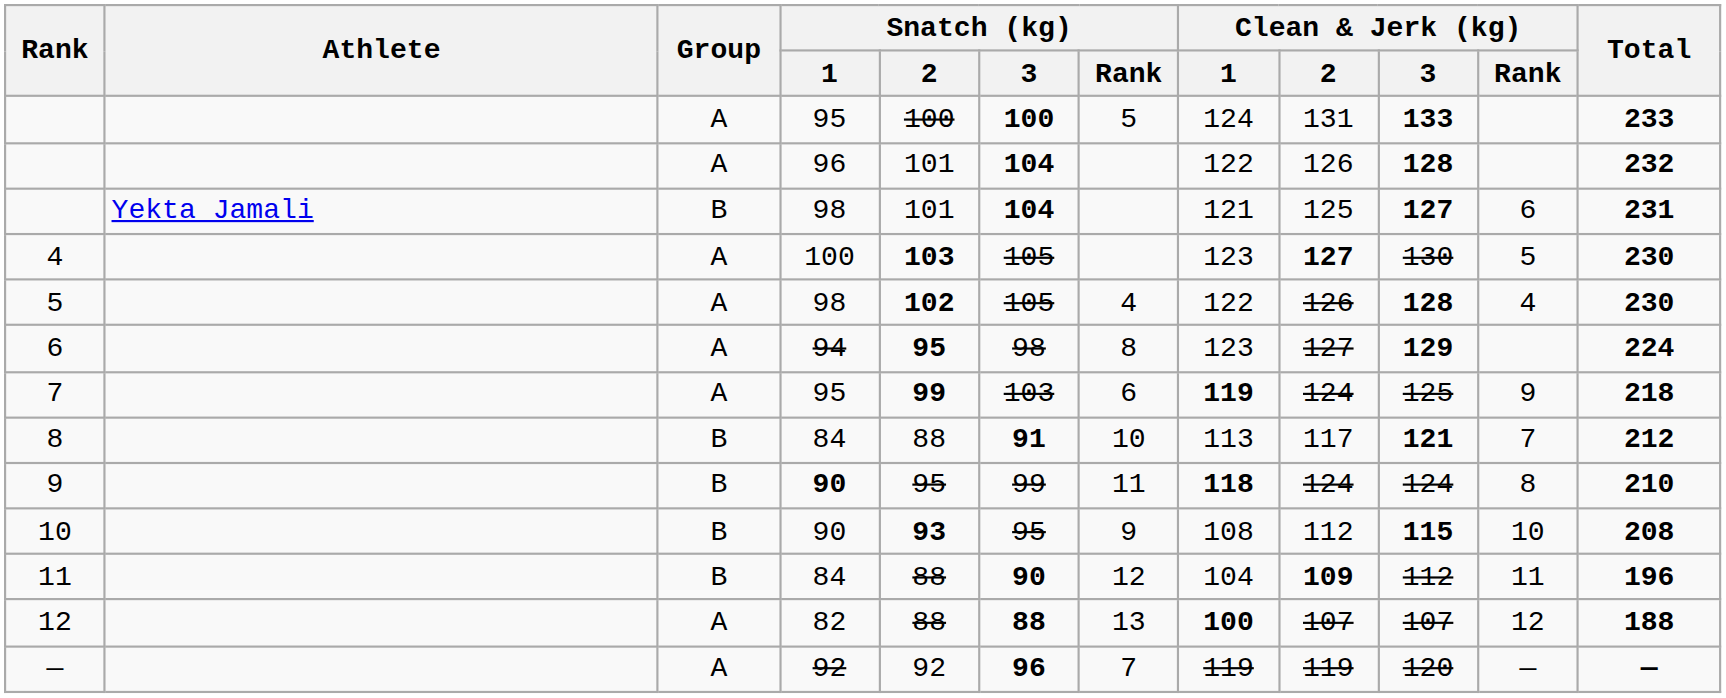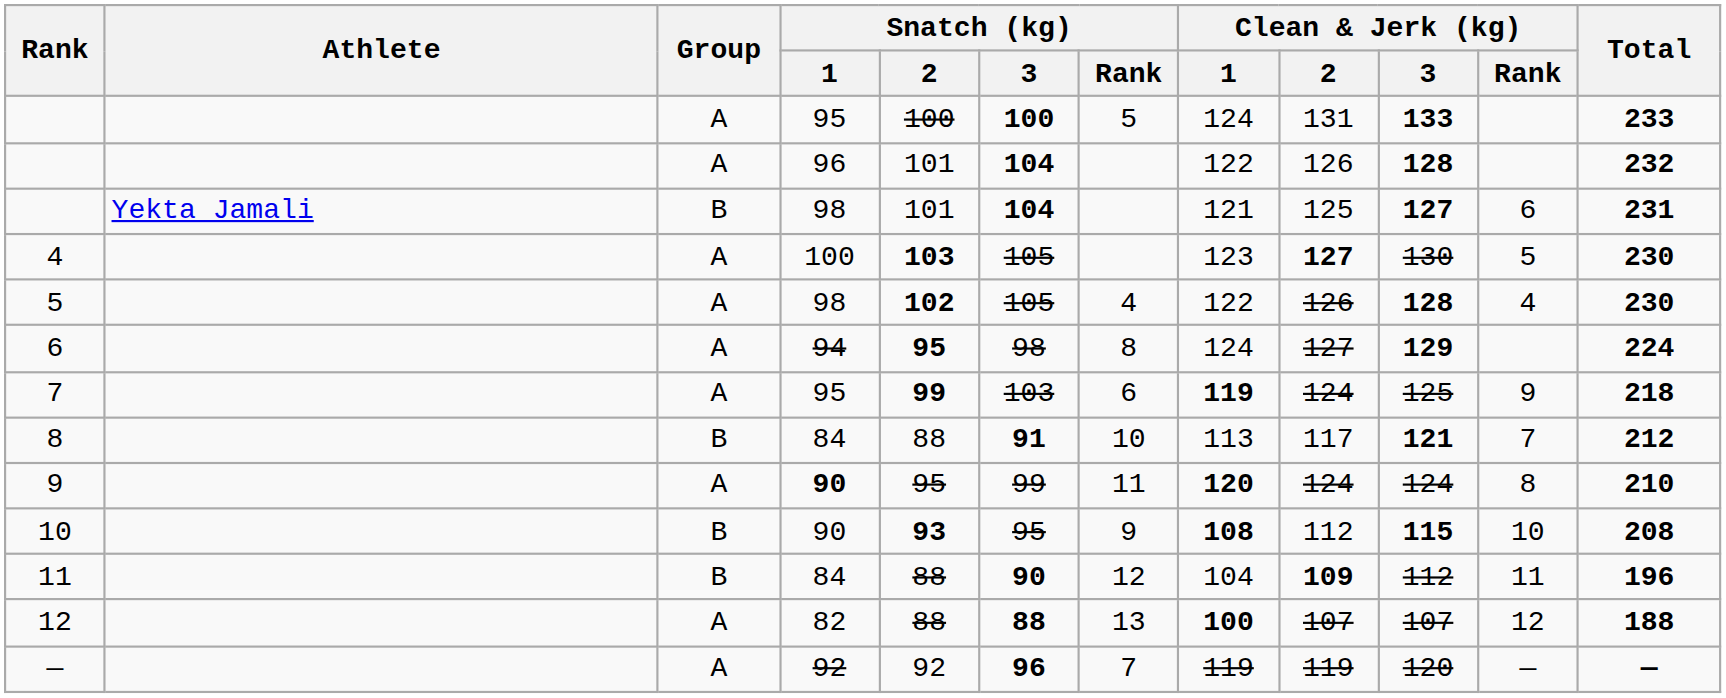(1229, 348) 123 -> (1229, 348) 124
(719, 486) B -> (719, 486) A
(1229, 486) 118 -> (1229, 486) 120
(1229, 531) normal -> (1229, 531) bold
